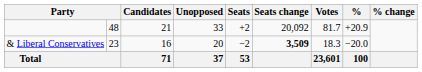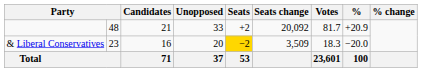(244, 43) no background -> (244, 43) gold background
(297, 43) bold -> (297, 43) normal
